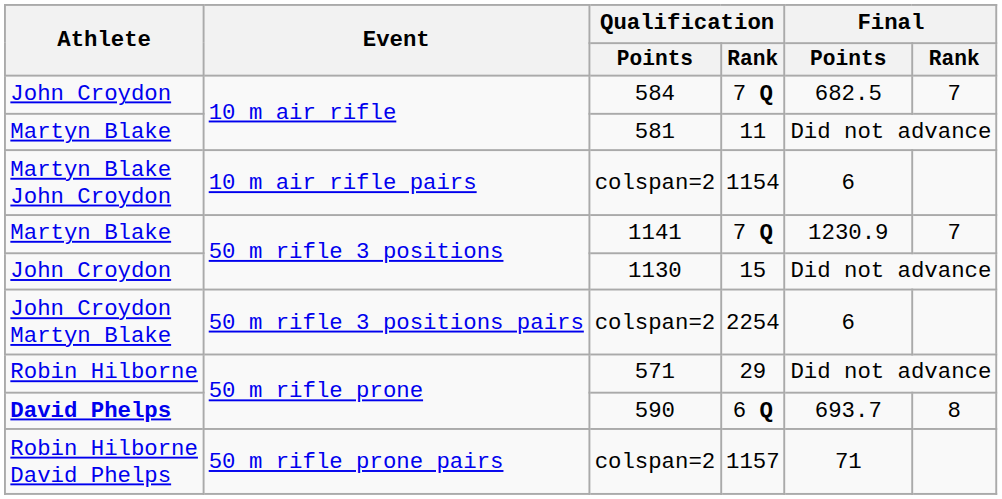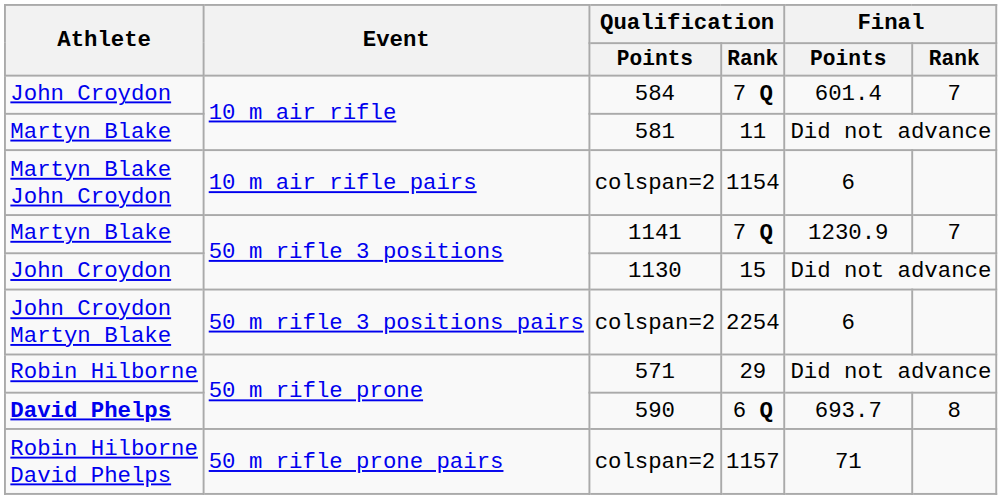(848, 94) 682.5 -> (848, 94) 601.4
